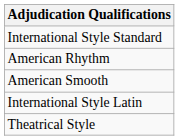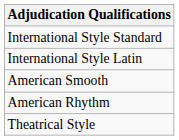(59, 59) American Rhythm -> (75, 59) International Style Latin
(75, 102) International Style Latin -> (59, 102) American Rhythm
